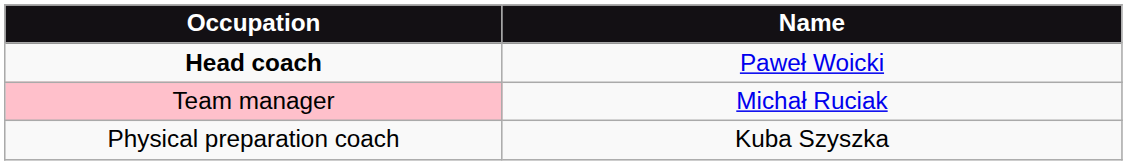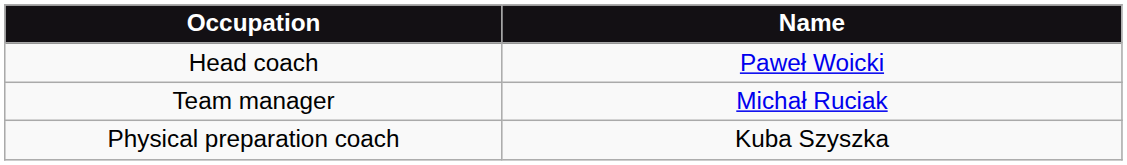(254, 62) bold -> (254, 62) normal
(254, 100) pink background -> (254, 100) no background
